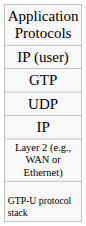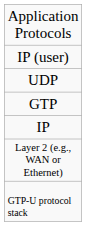(43, 80) GTP -> (43, 80) UDP
(43, 103) UDP -> (43, 103) GTP
